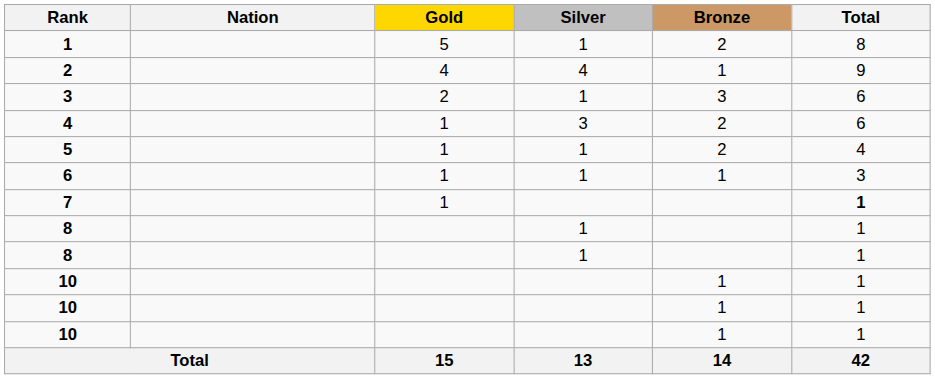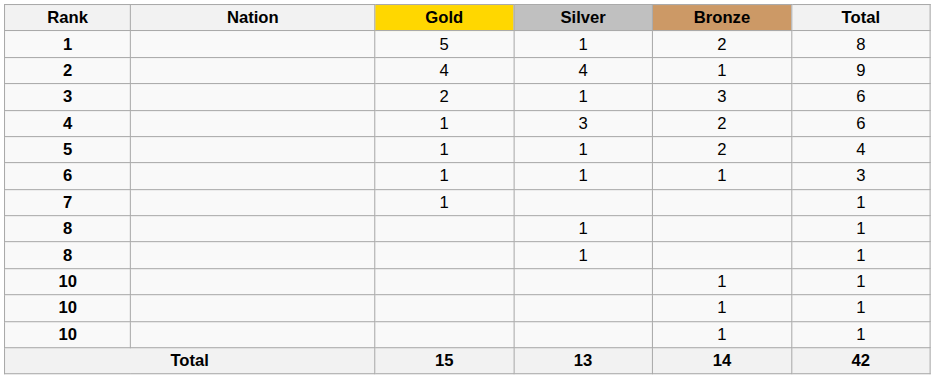(861, 202) bold -> (861, 202) normal
